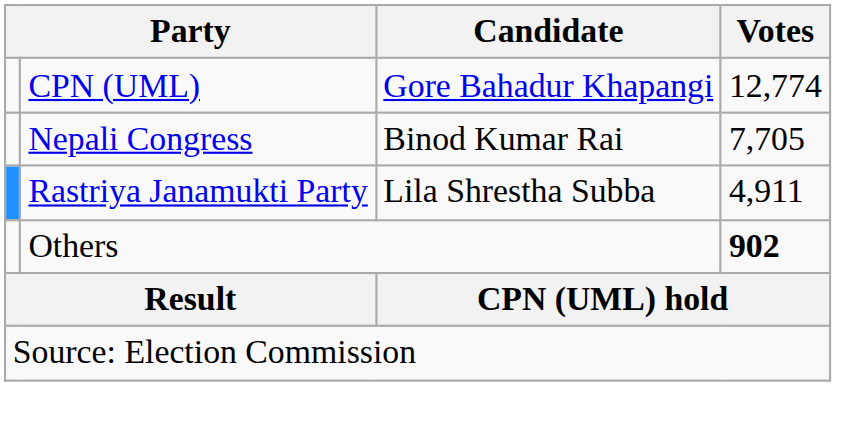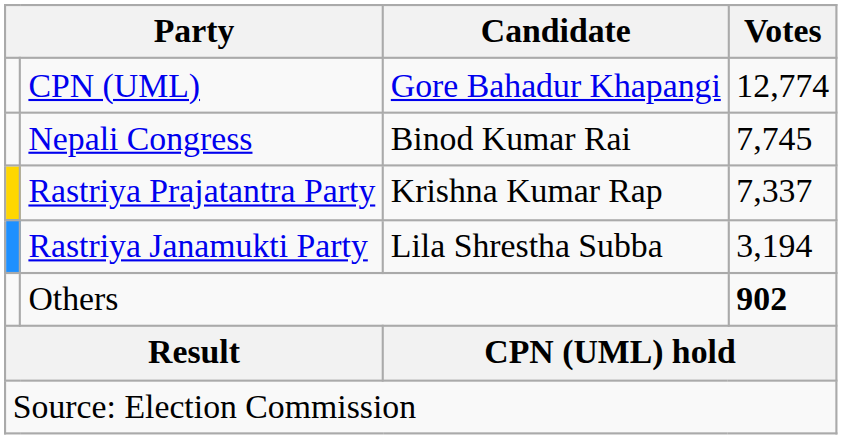(767, 138) 7,705 -> (774, 138) 7,745
+ row: (202, 191)
(766, 191) 4,911 -> (774, 245) 3,194
